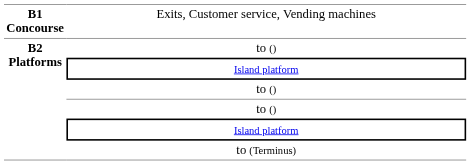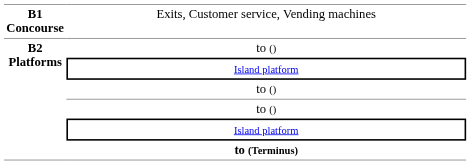(266, 150) normal -> (266, 150) bold
